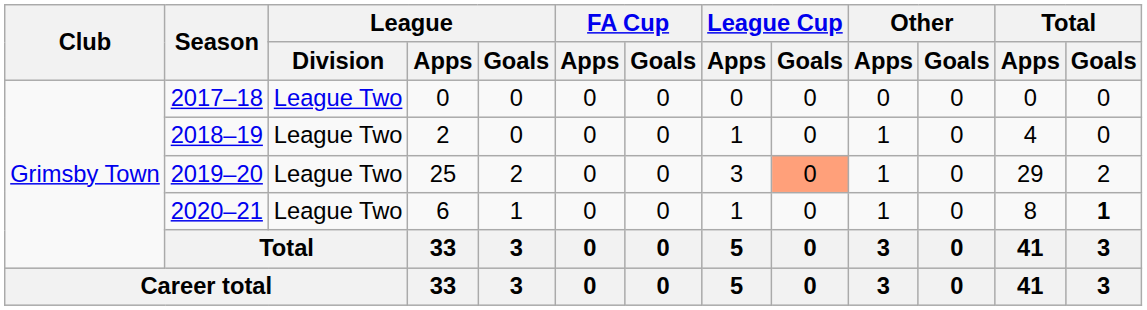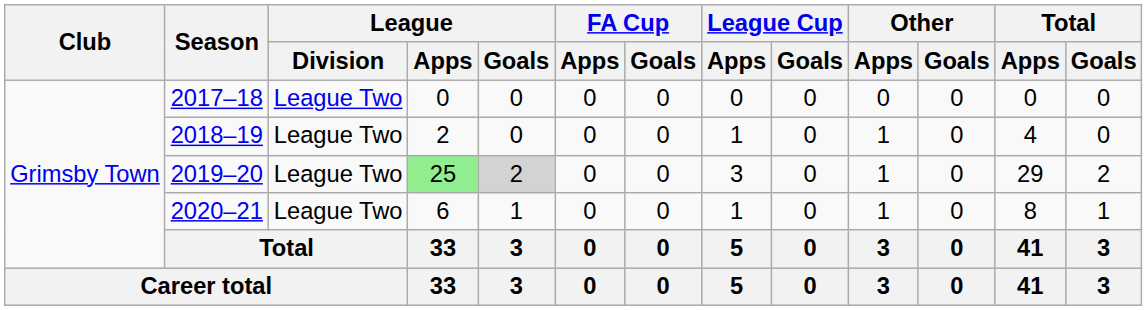(443, 173) no background -> (443, 173) lightgreen background
(516, 173) no background -> (516, 173) lightgrey background
(810, 173) lightsalmon background -> (810, 173) no background
(1104, 211) bold -> (1104, 211) normal
